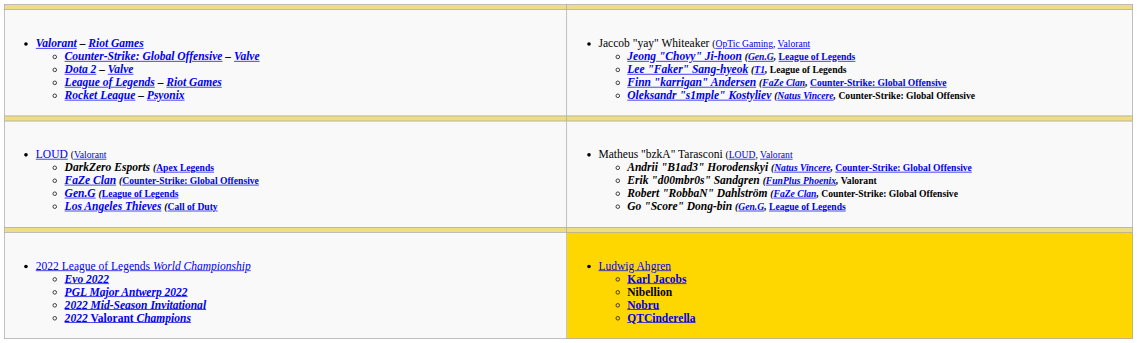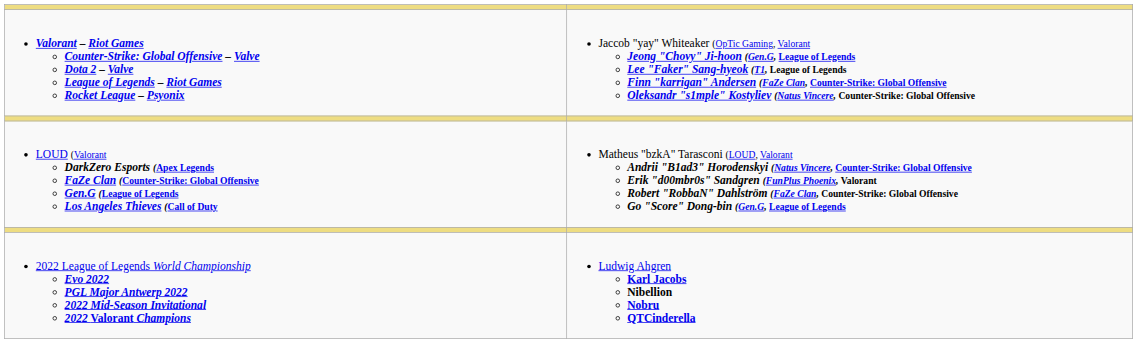(850, 292) gold background -> (850, 292) no background
